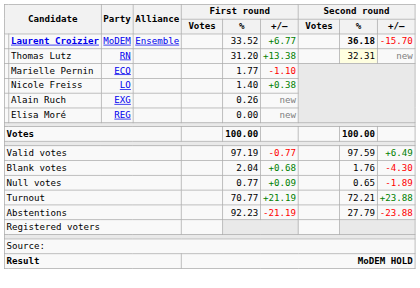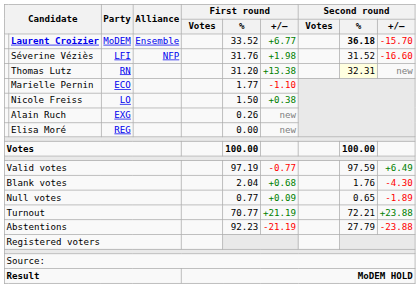+ row: (52, 56)
(247, 86) 1.40 -> (247, 101) 1.50
